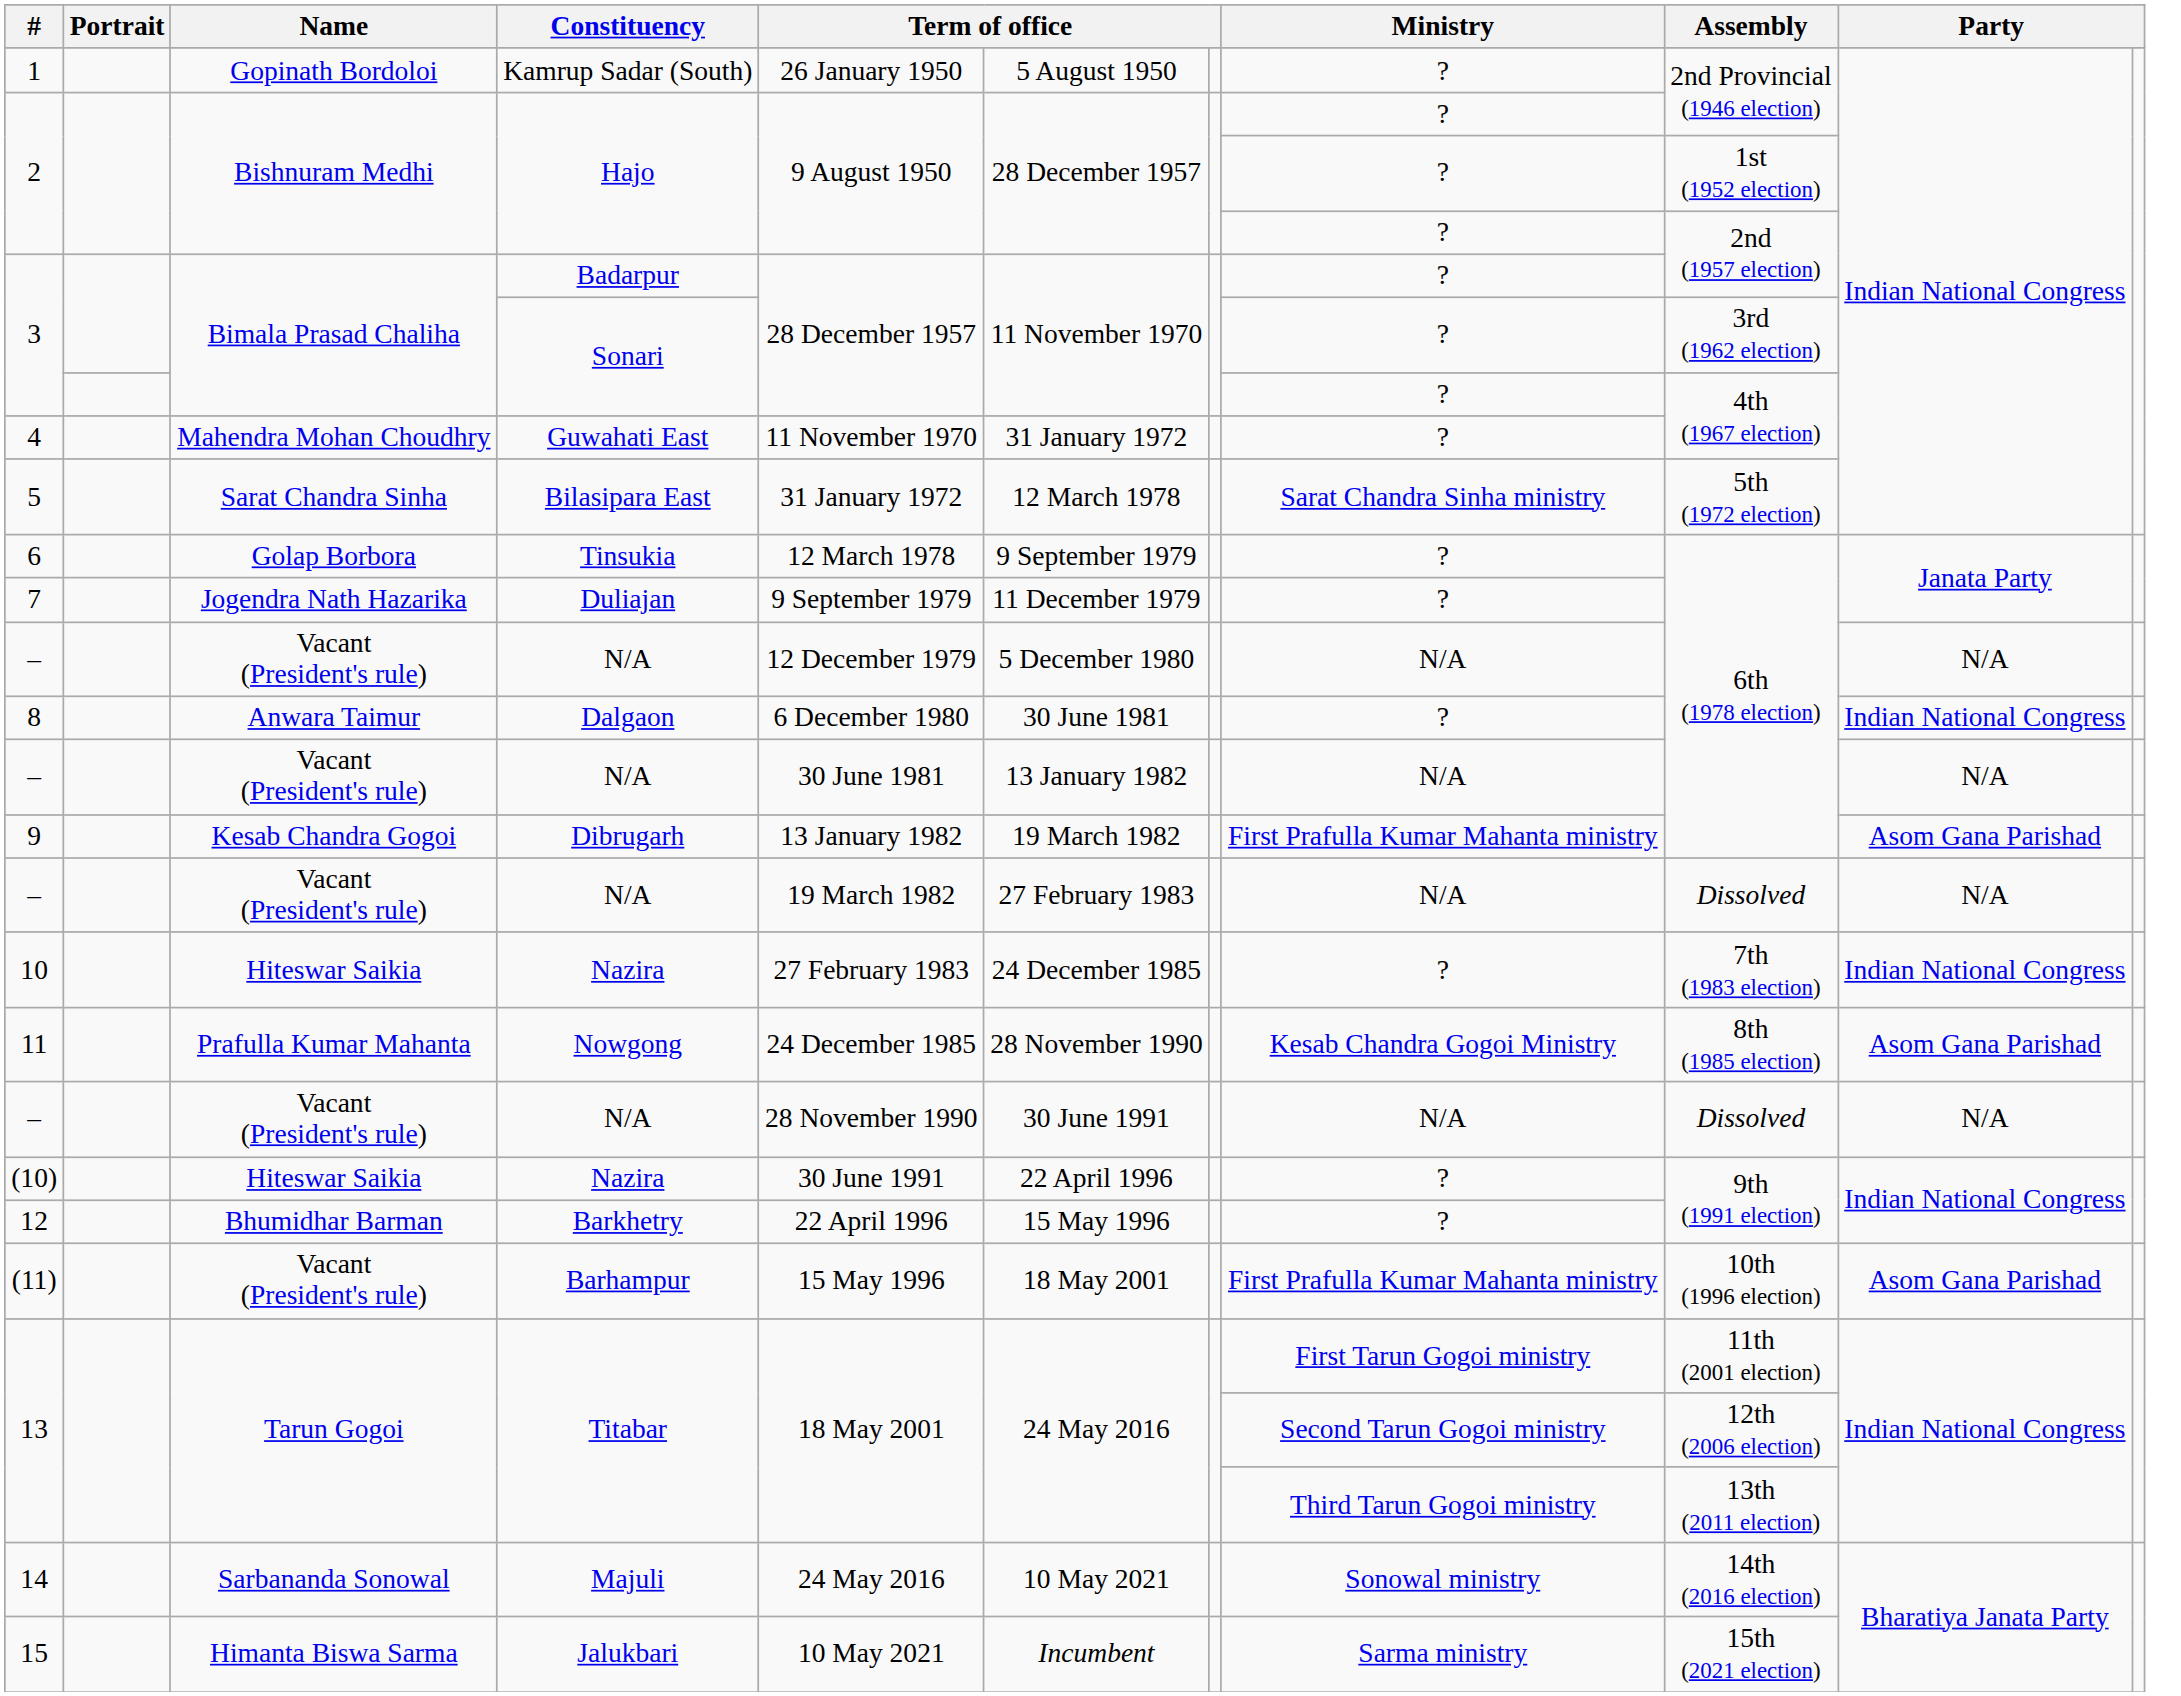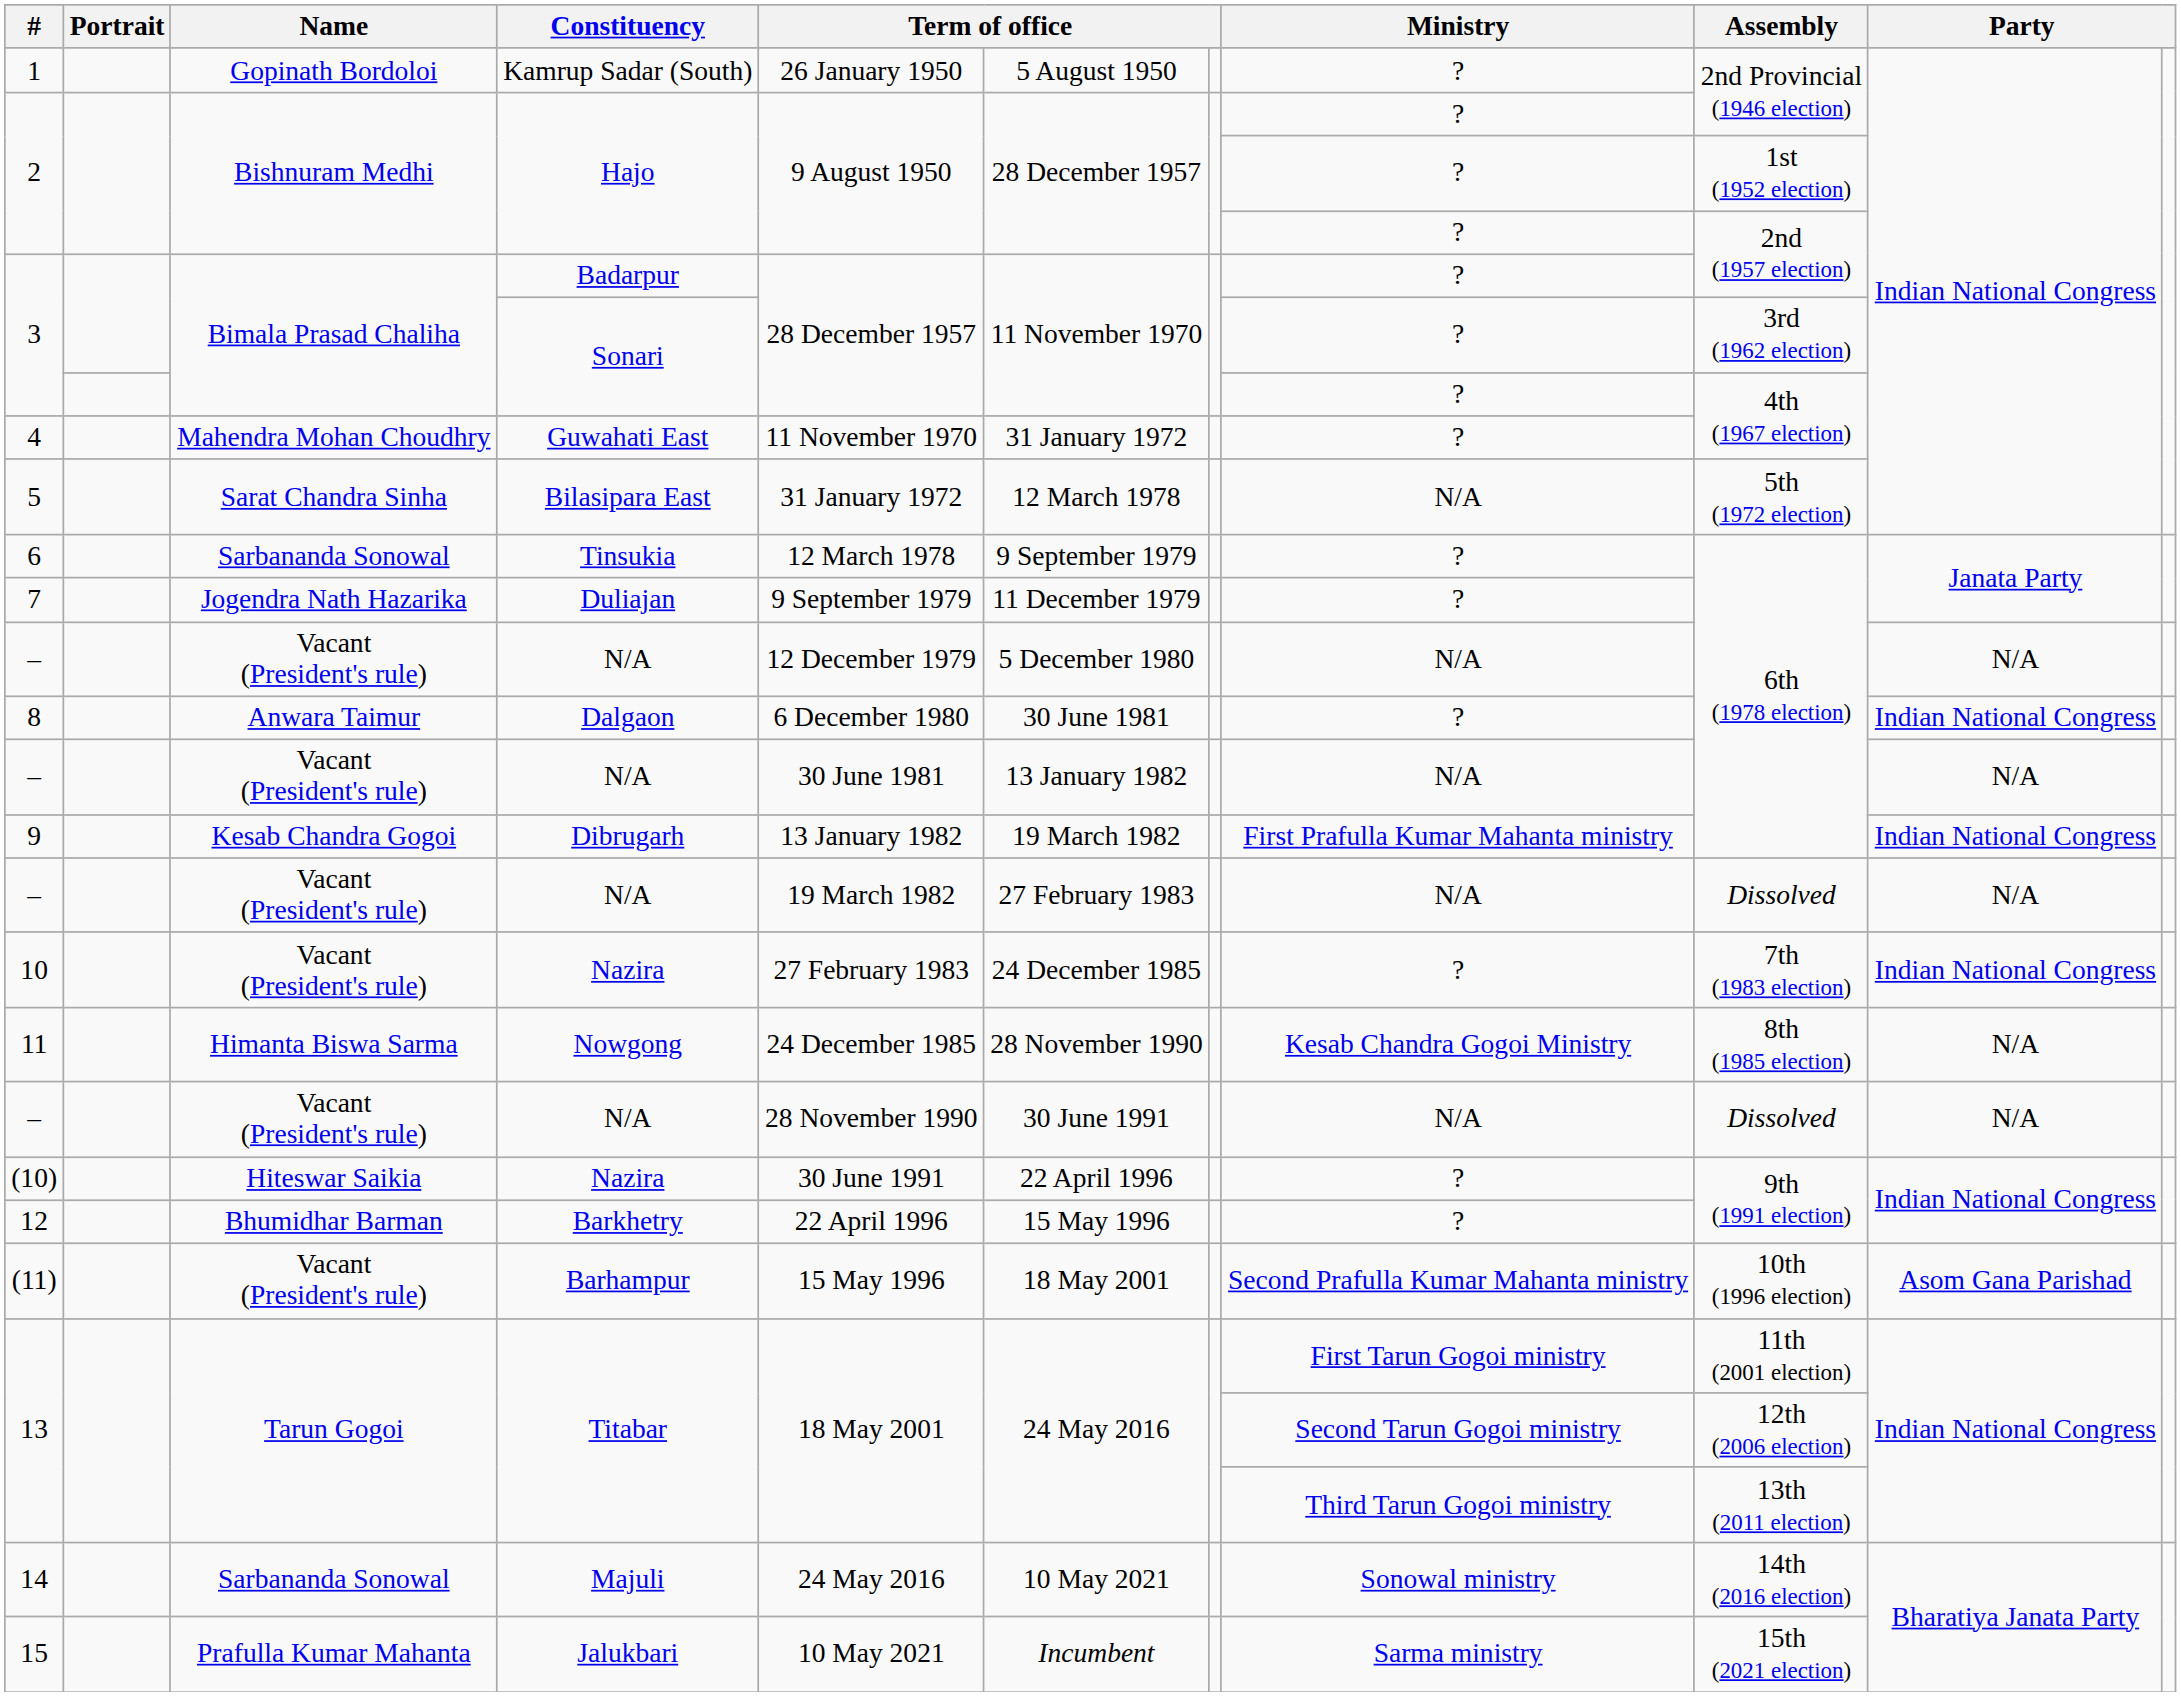(1443, 496) Sarat Chandra Sinha ministry -> (1458, 496) N/A
(334, 555) Golap Borbora -> (334, 555) Sarbananda Sonowal
(1985, 835) Asom Gana Parishad -> (2015, 835) Indian National Congress
(334, 969) Hiteswar Saikia -> (334, 969) Vacant (President's rule)
(334, 1044) Prafulla Kumar Mahanta -> (334, 1044) Himanta Biswa Sarma
(1985, 1044) Asom Gana Parishad -> (2015, 1044) N/A
(1443, 1280) First Prafulla Kumar Mahanta ministry -> (1458, 1280) Second Prafulla Kumar Mahanta ministry
(334, 1653) Himanta Biswa Sarma -> (334, 1653) Prafulla Kumar Mahanta
